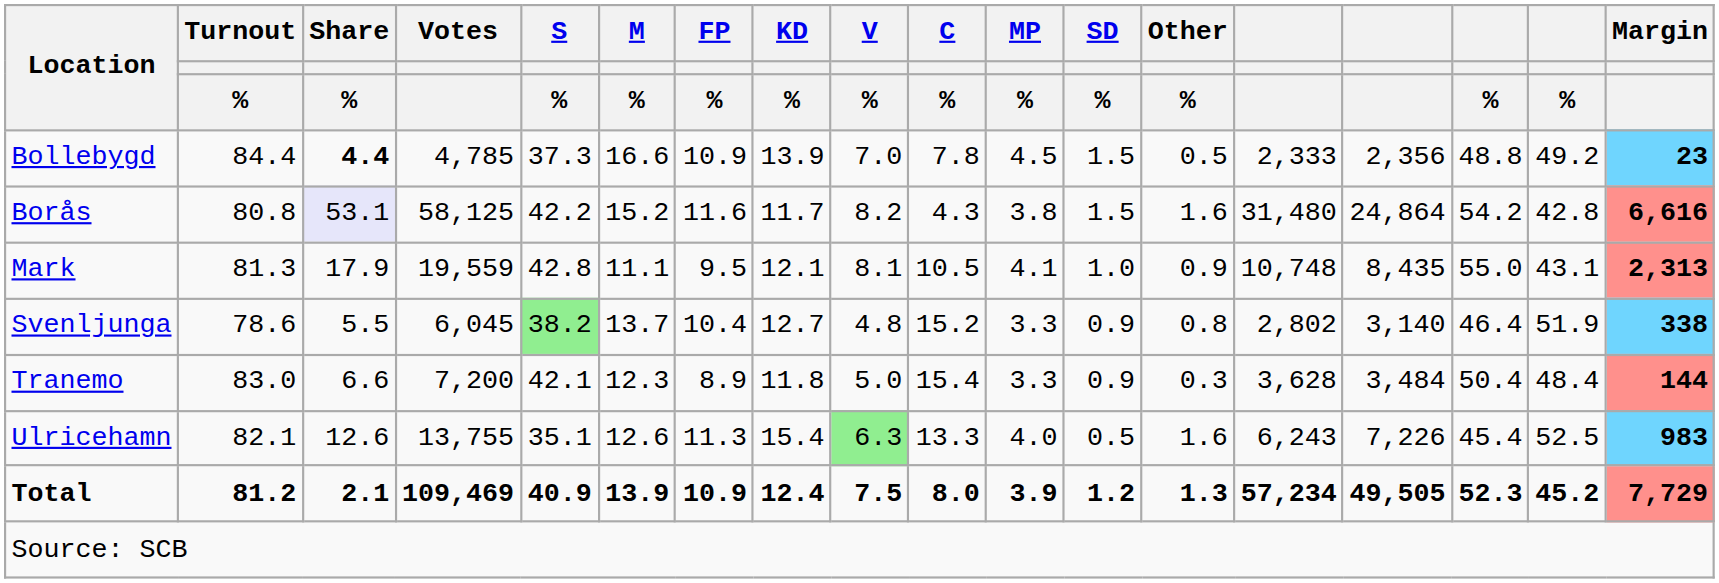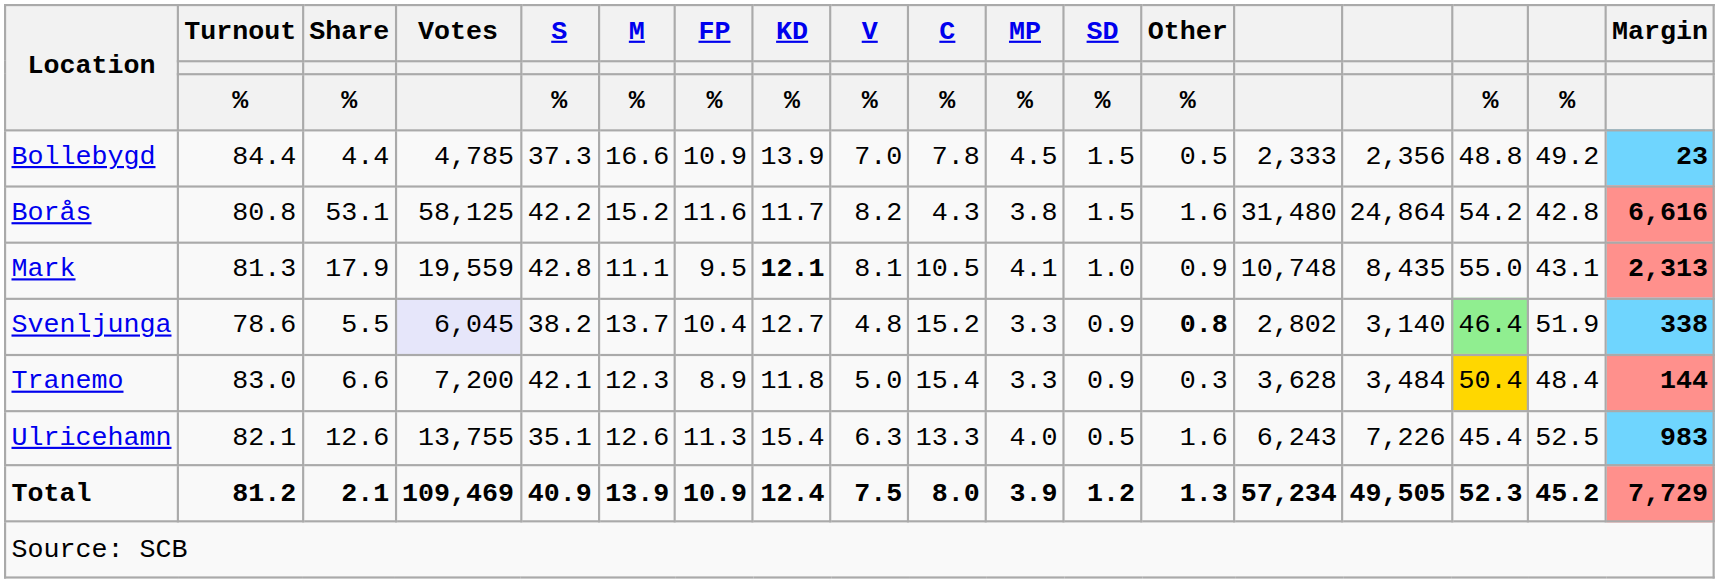(365, 158) bold -> (365, 158) normal
(357, 214) lavender background -> (357, 214) no background
(793, 270) normal -> (793, 270) bold
(474, 326) no background -> (474, 326) lavender background
(560, 326) lightgreen background -> (560, 326) no background
(1204, 326) normal -> (1204, 326) bold
(1490, 326) no background -> (1490, 326) lightgreen background
(1490, 382) no background -> (1490, 382) gold background
(878, 438) lightgreen background -> (878, 438) no background
